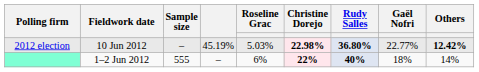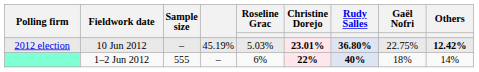(308, 45) 22.98% -> (308, 45) 23.01%
(402, 45) 22.77% -> (402, 45) 22.75%
